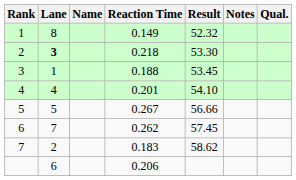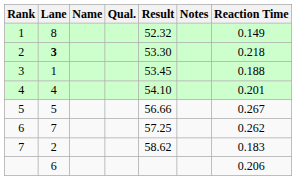columns swapped: (145, 14) <-> (274, 14)
(204, 128) 57.45 -> (158, 128) 57.25
